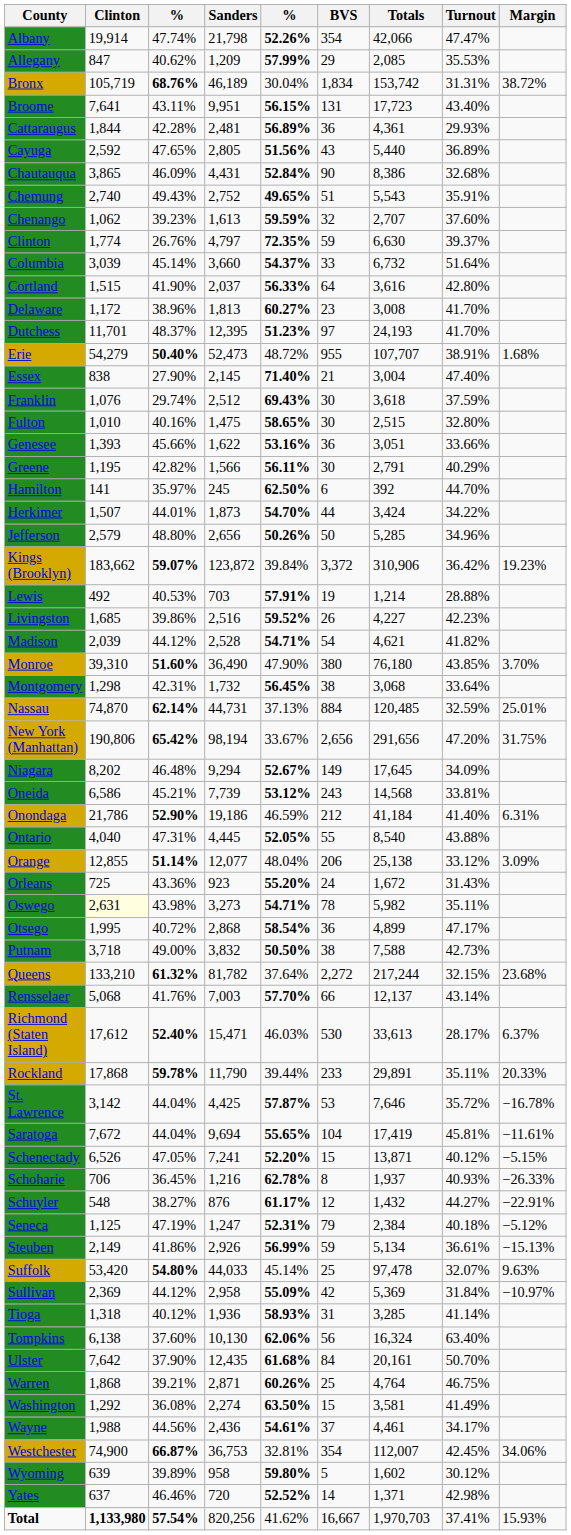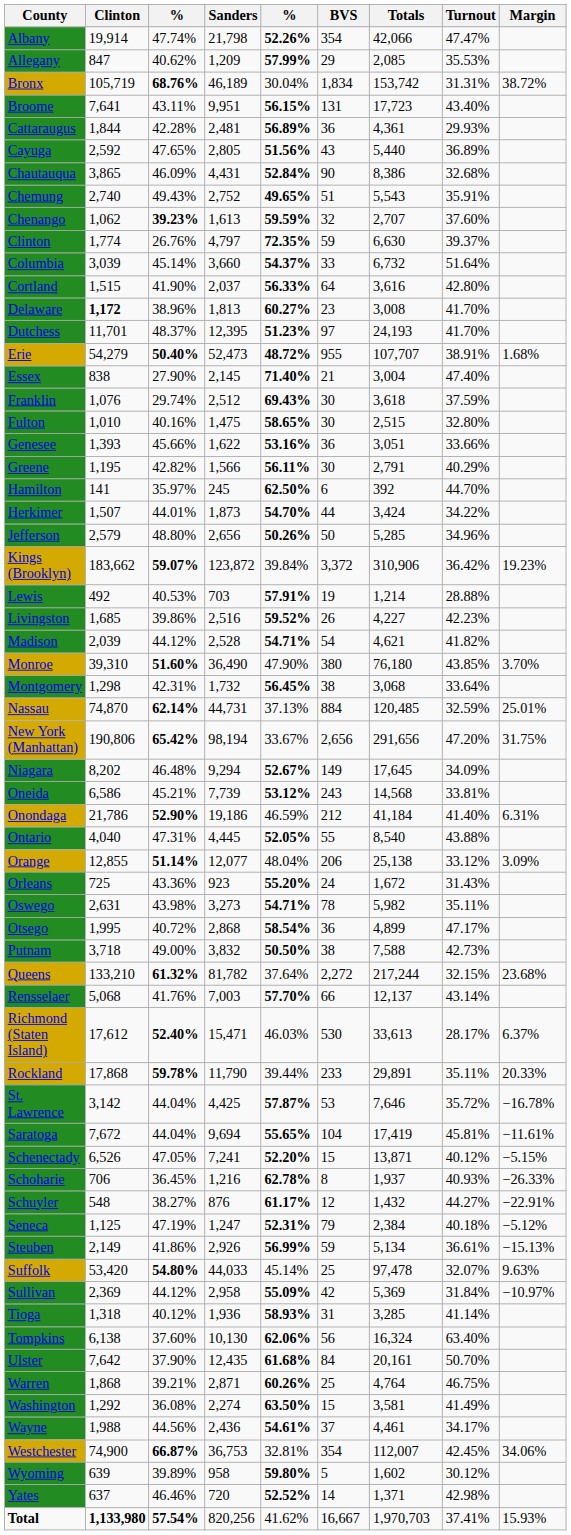(174, 219) normal -> (175, 219) bold
(105, 309) normal -> (105, 309) bold
(286, 354) normal -> (288, 354) bold
(105, 906) lightyellow background -> (105, 906) no background
